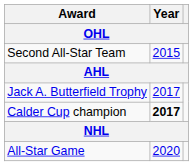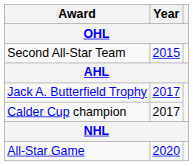(166, 111) bold -> (166, 111) normal
